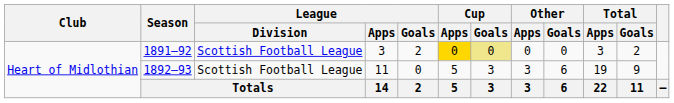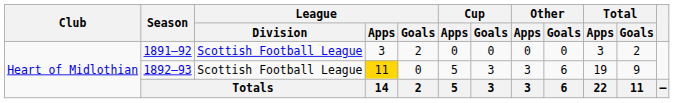(455, 51) gold background -> (455, 51) no background
(491, 51) khaki background -> (491, 51) no background
(382, 70) no background -> (382, 70) gold background
